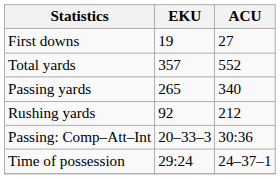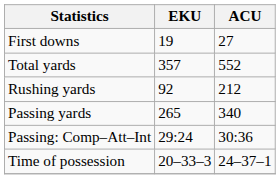rows swapped: (52, 113) <-> (50, 89)
(185, 137) 20–33–3 -> (175, 137) 29:24
(175, 161) 29:24 -> (185, 161) 20–33–3
